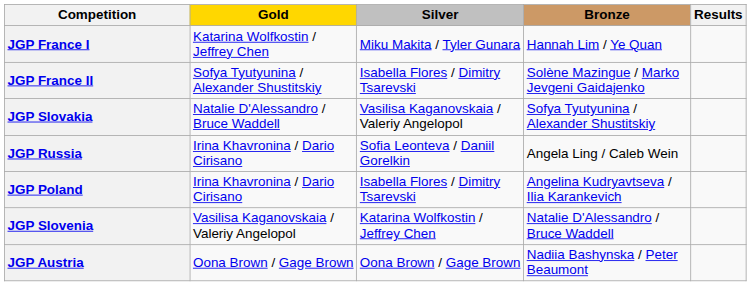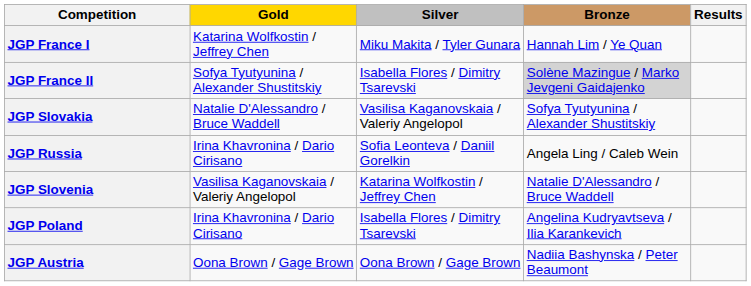(603, 80) no background -> (603, 80) lightgrey background
rows swapped: (50, 226) <-> (45, 189)
